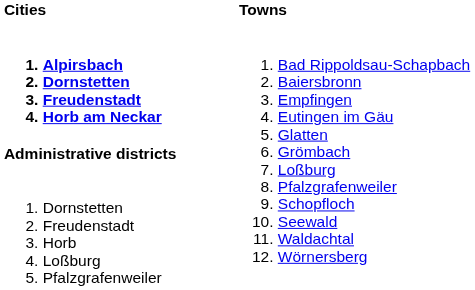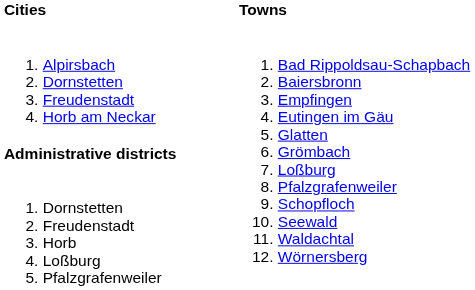(120, 91) bold -> (120, 91) normal
